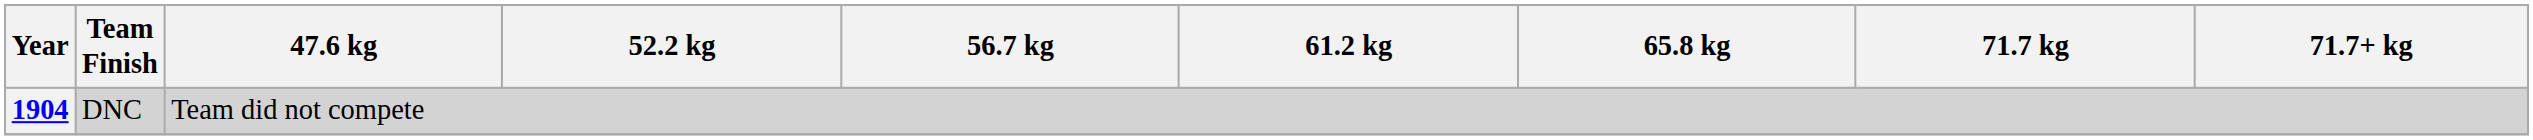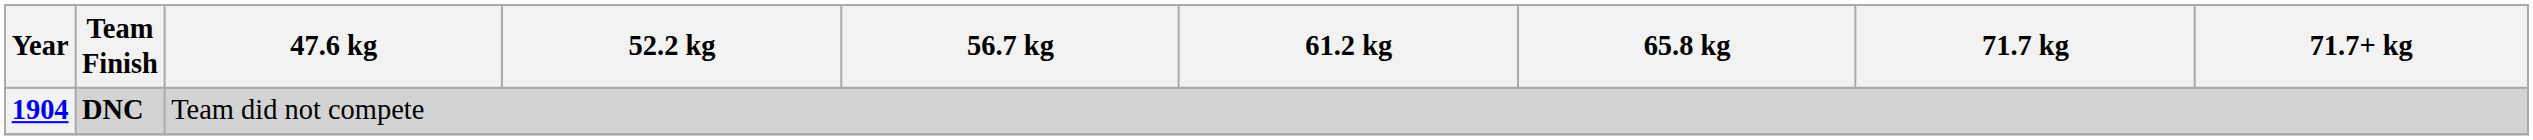(112, 110) normal -> (113, 110) bold
